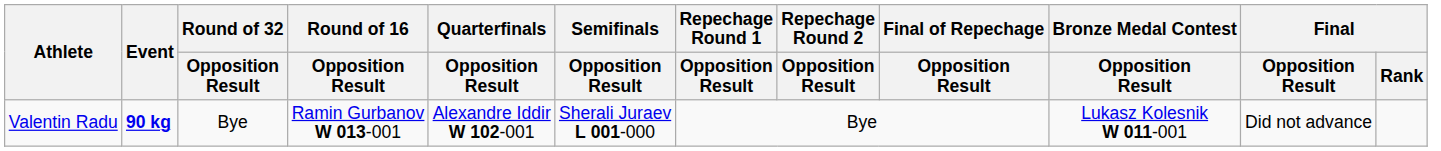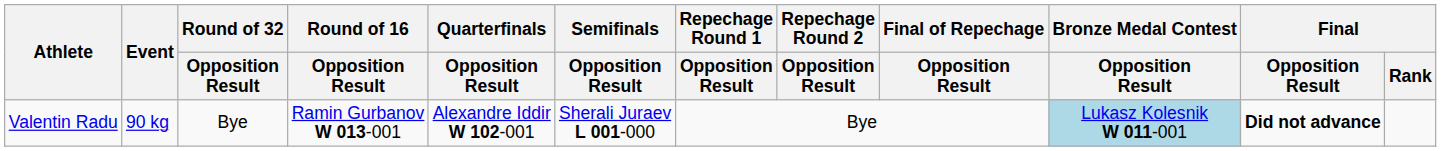(148, 123) bold -> (147, 123) normal
(1145, 123) no background -> (1145, 123) lightblue background
(1309, 123) normal -> (1313, 123) bold
